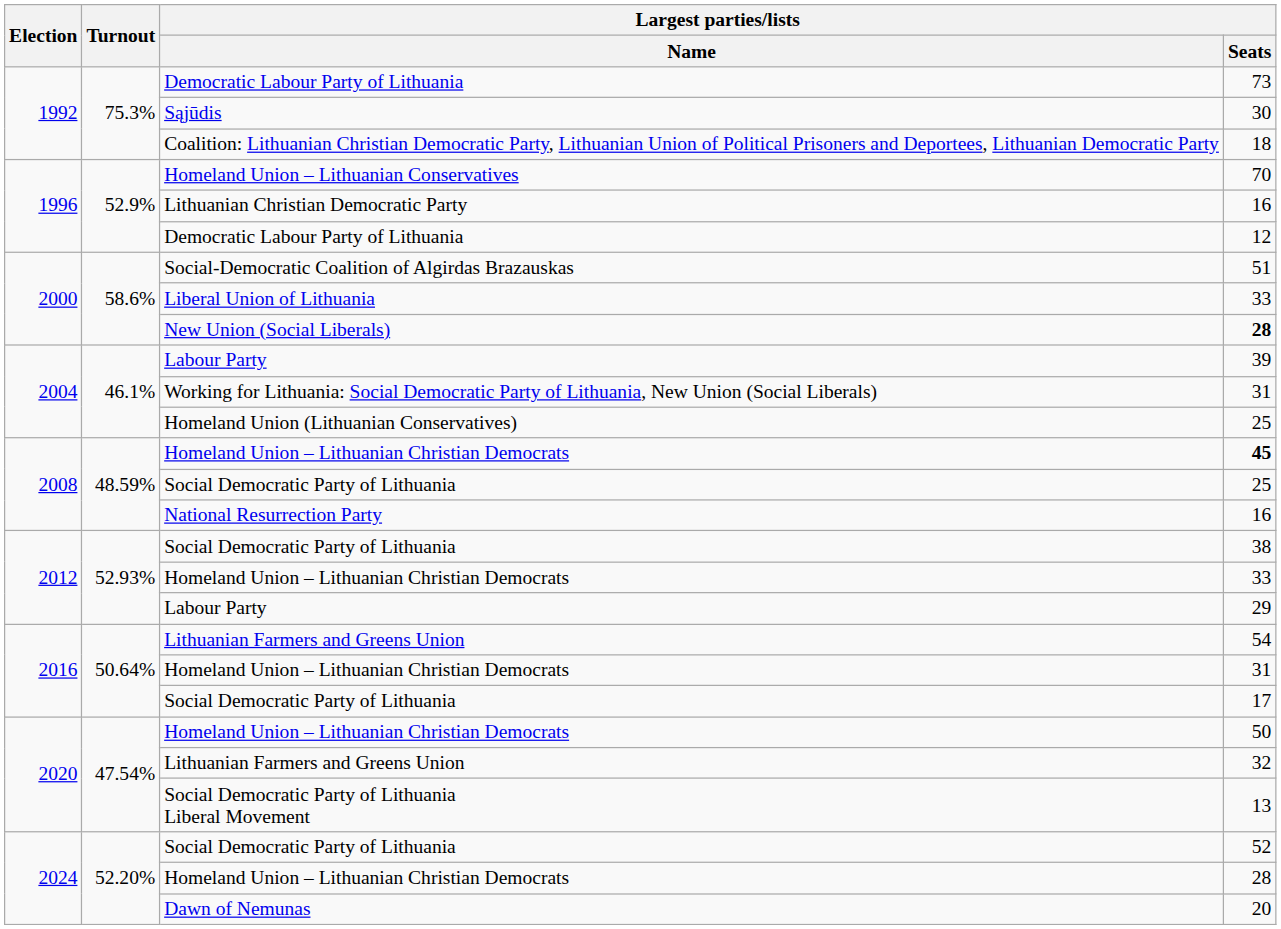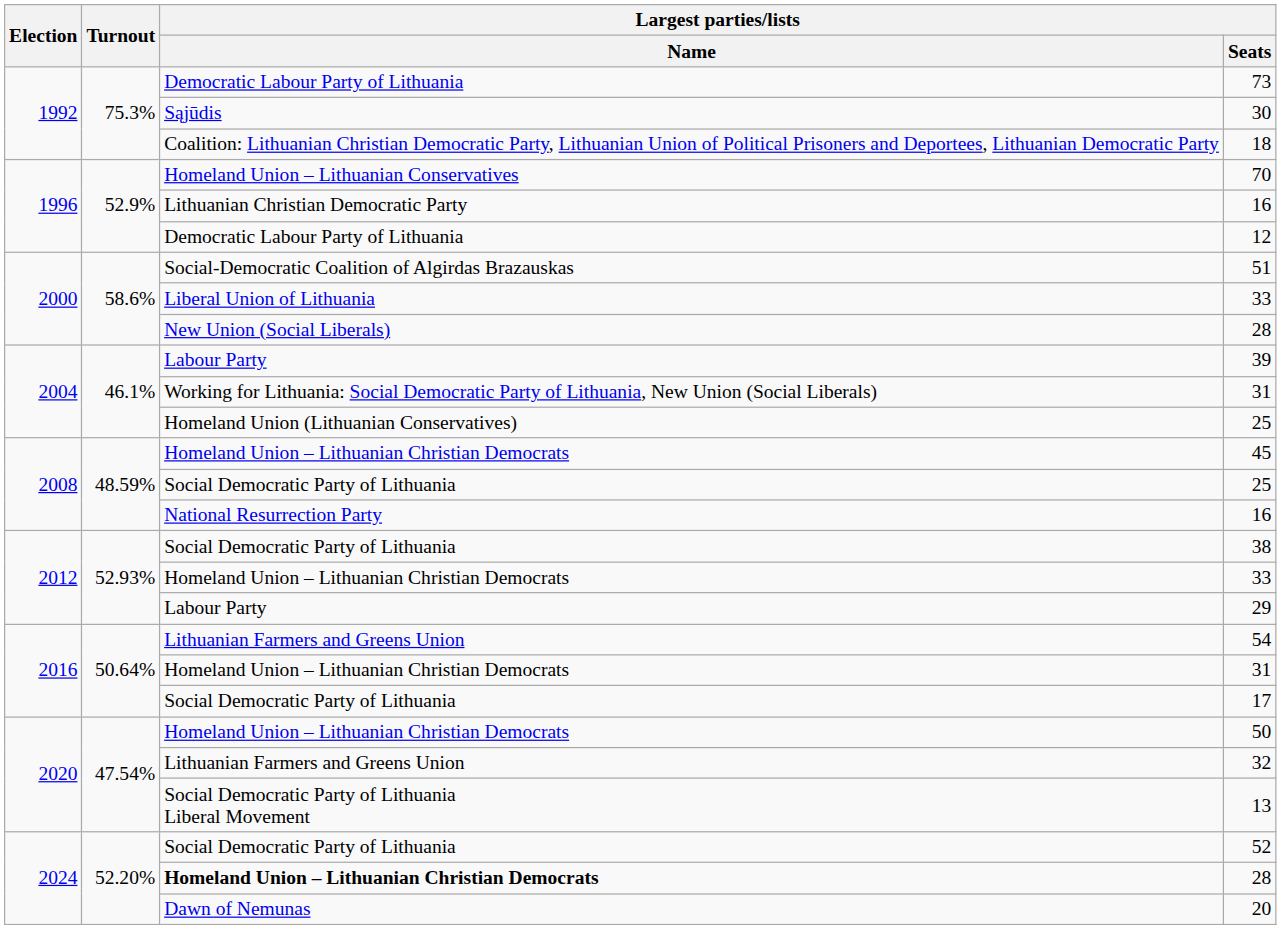(1262, 329) bold -> (1262, 329) normal
(1262, 453) bold -> (1262, 453) normal
(367, 877) normal -> (381, 877) bold
